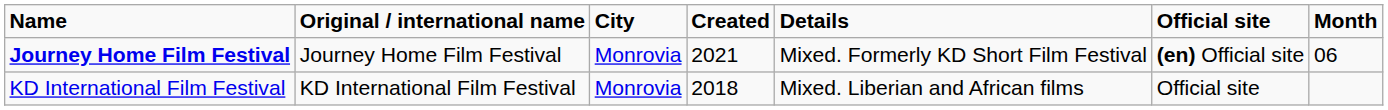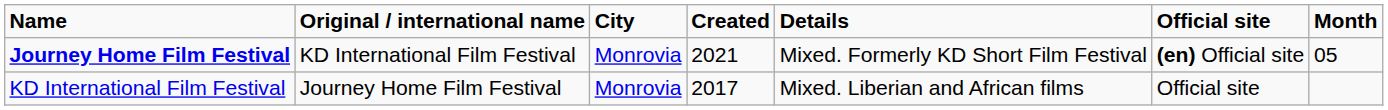(431, 54) Journey Home Film Festival -> (438, 54) KD International Film Festival
(1326, 54) 06 -> (1326, 54) 05
(438, 88) KD International Film Festival -> (431, 88) Journey Home Film Festival
(715, 88) 2018 -> (715, 88) 2017
